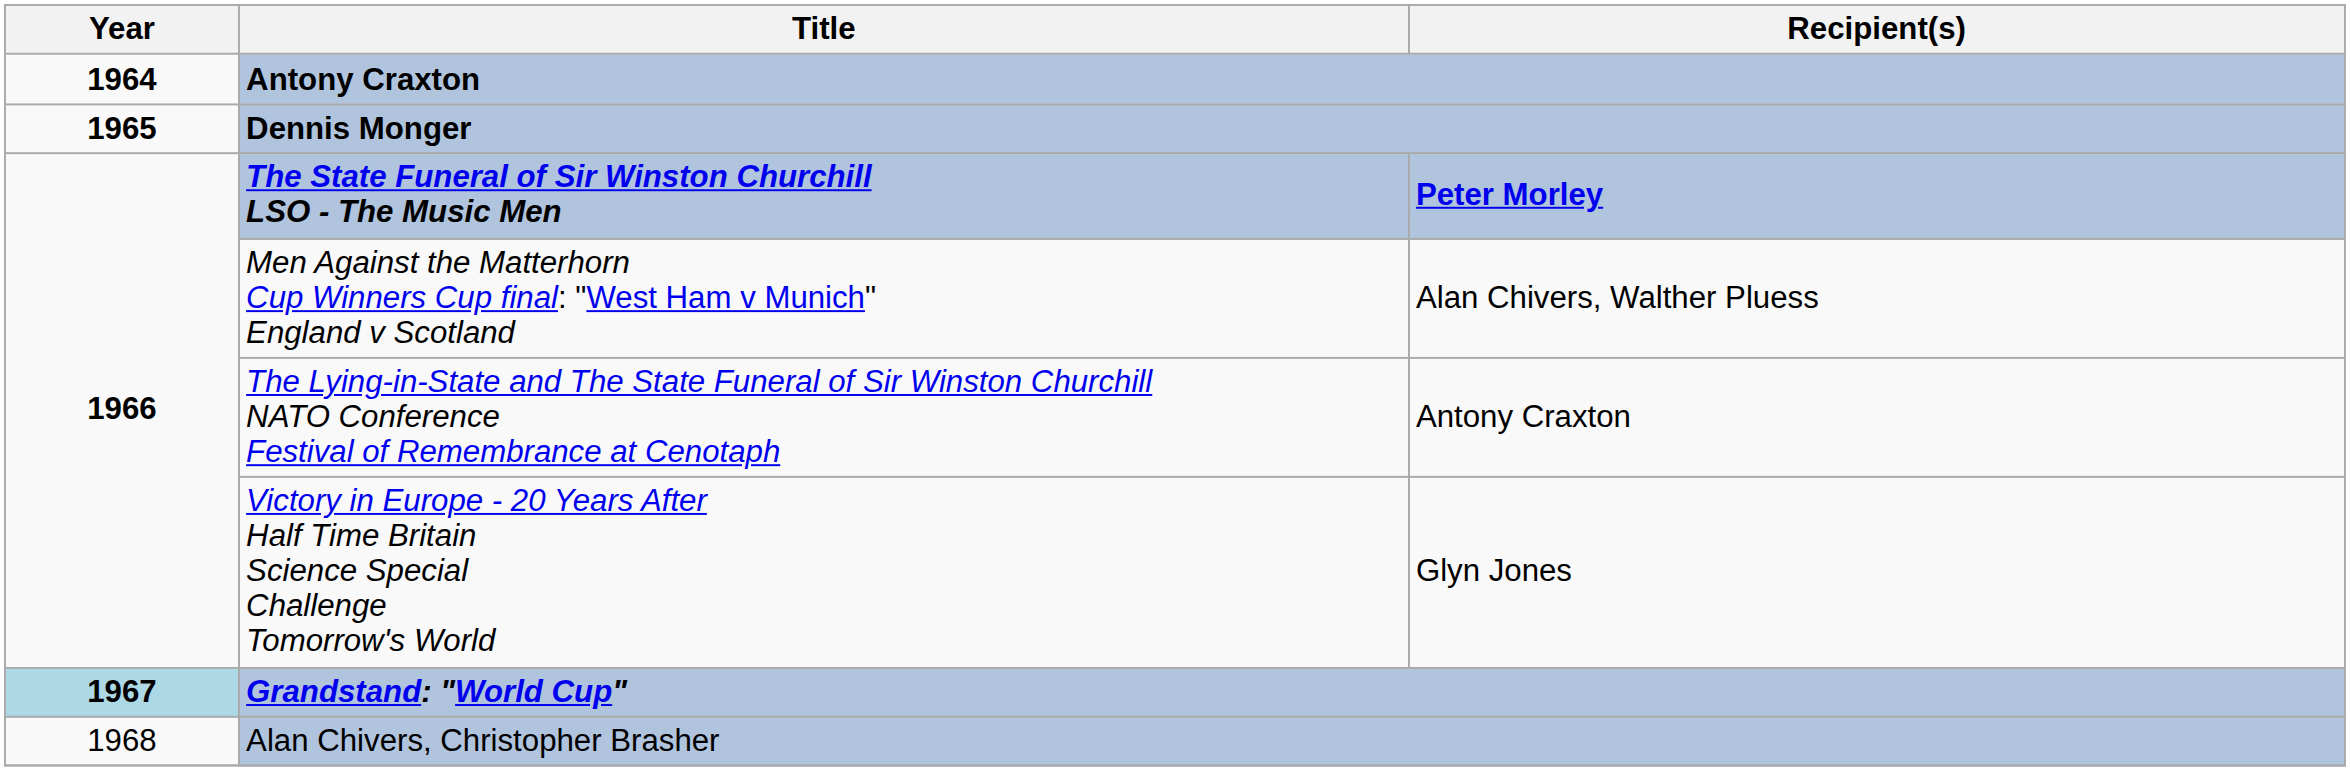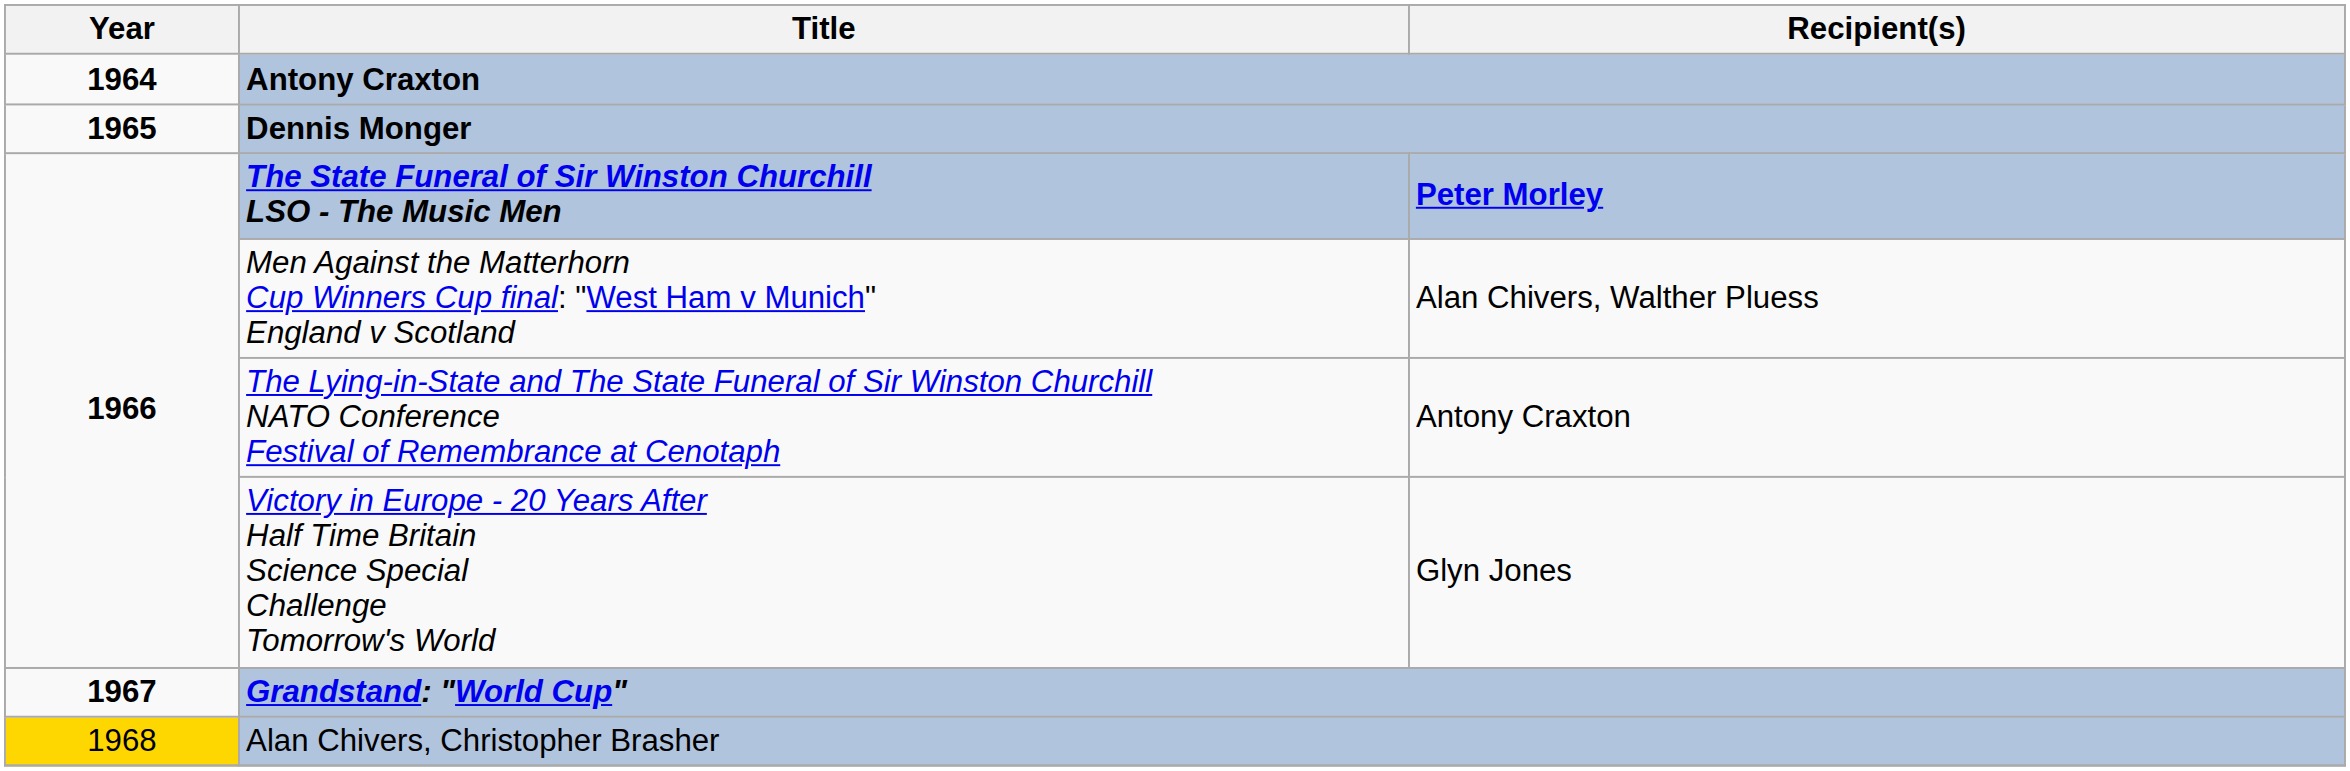(122, 691) lightblue background -> (122, 691) no background
(122, 740) no background -> (122, 740) gold background
